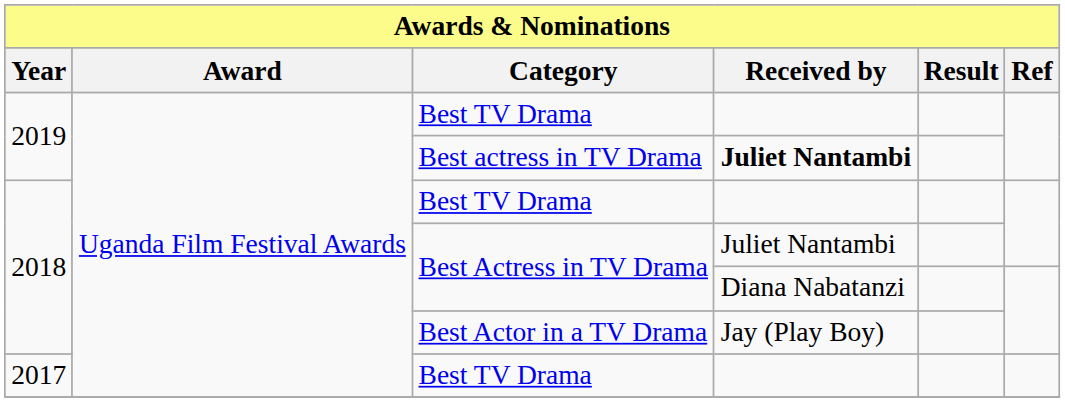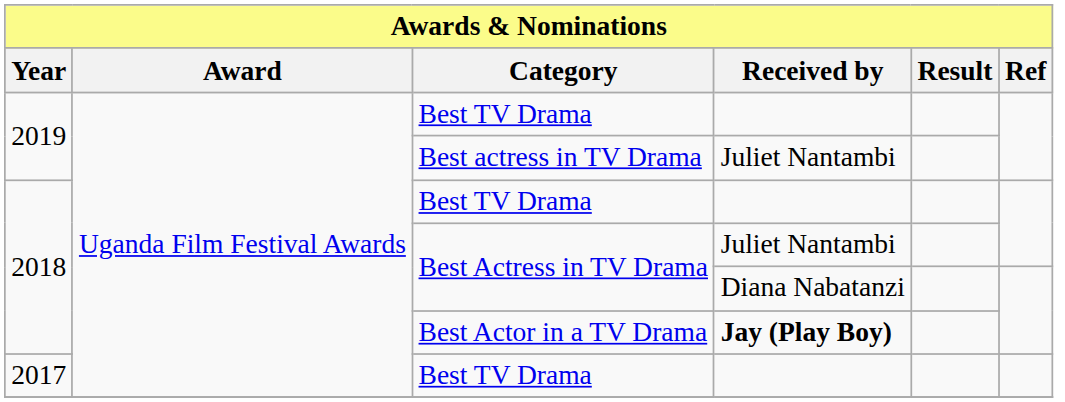(816, 157) bold -> (808, 157) normal
(802, 331) normal -> (806, 331) bold
